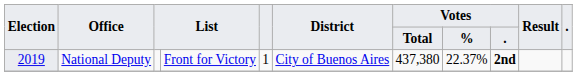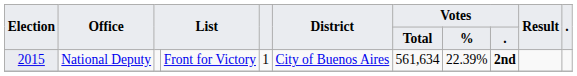(31, 60) 2019 -> (31, 60) 2015
(418, 60) 437,380 -> (418, 60) 561,634
(467, 60) 22.37% -> (467, 60) 22.39%
